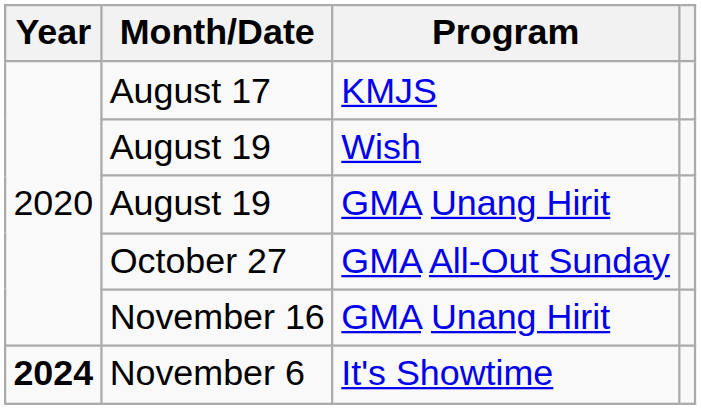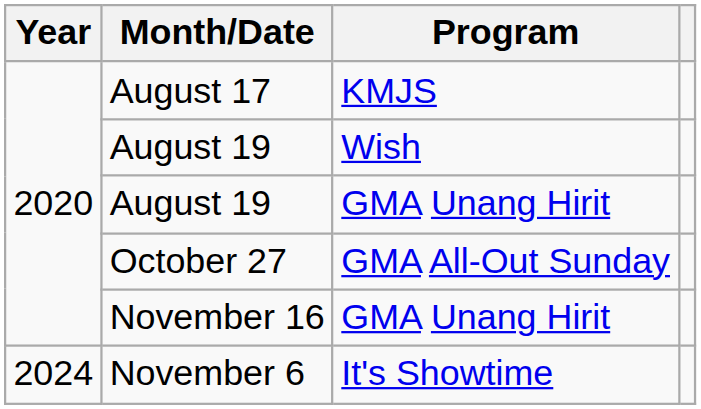(53, 373) bold -> (53, 373) normal
